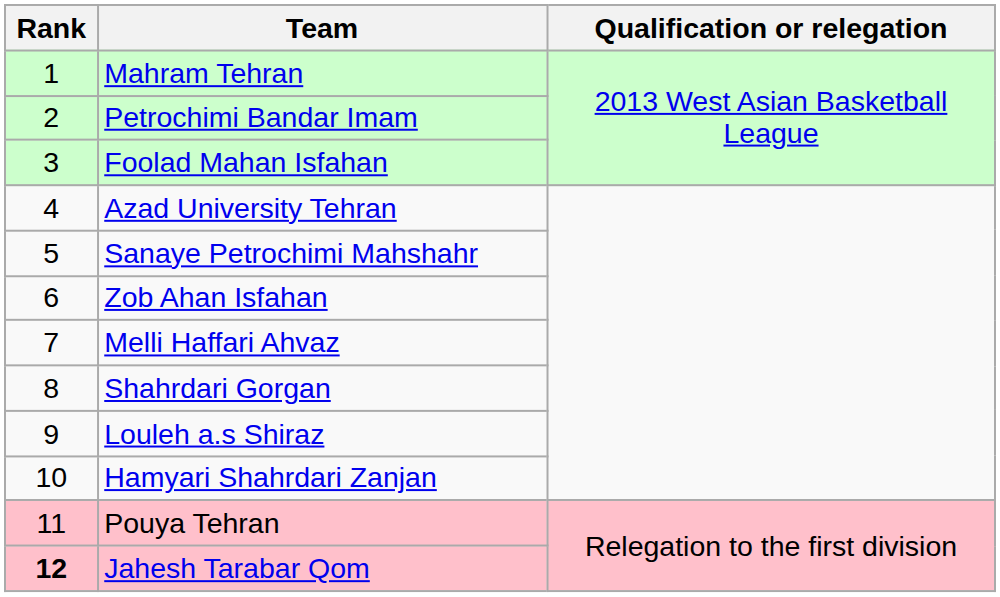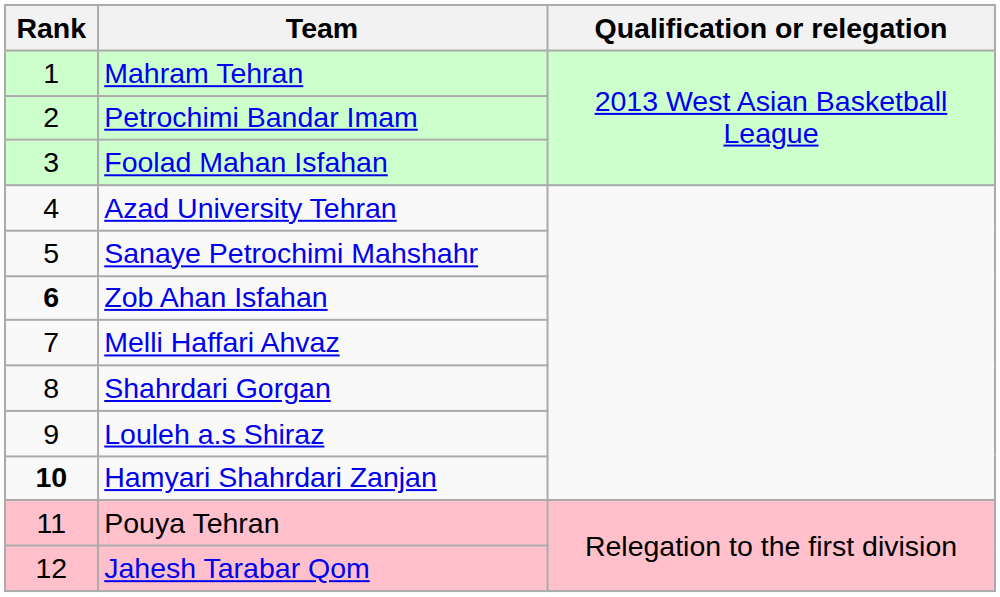(51, 298) normal -> (51, 298) bold
(51, 478) normal -> (51, 478) bold
(51, 568) bold -> (51, 568) normal
